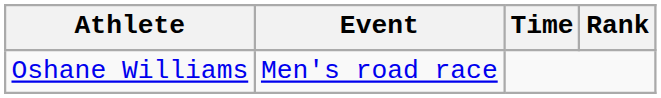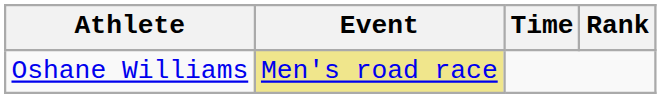(379, 71) no background -> (379, 71) khaki background
